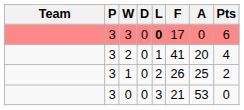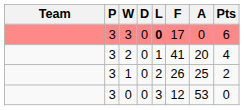(178, 94) 21 -> (178, 94) 12
